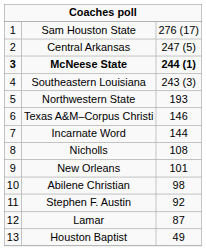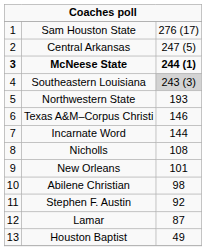(179, 82) no background -> (179, 82) lightgrey background
